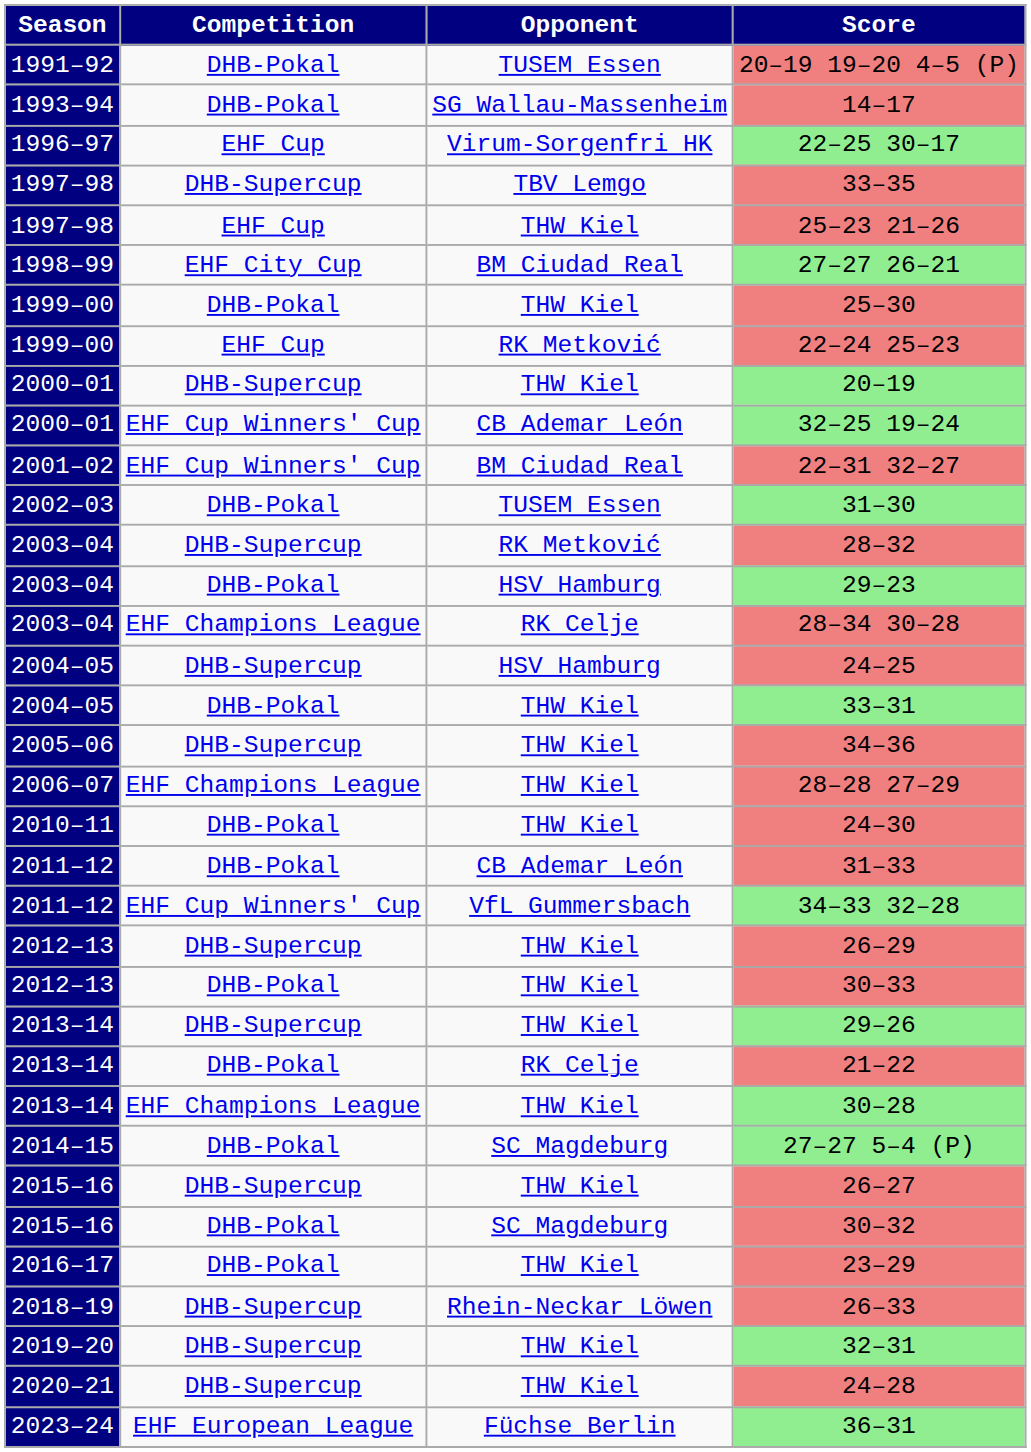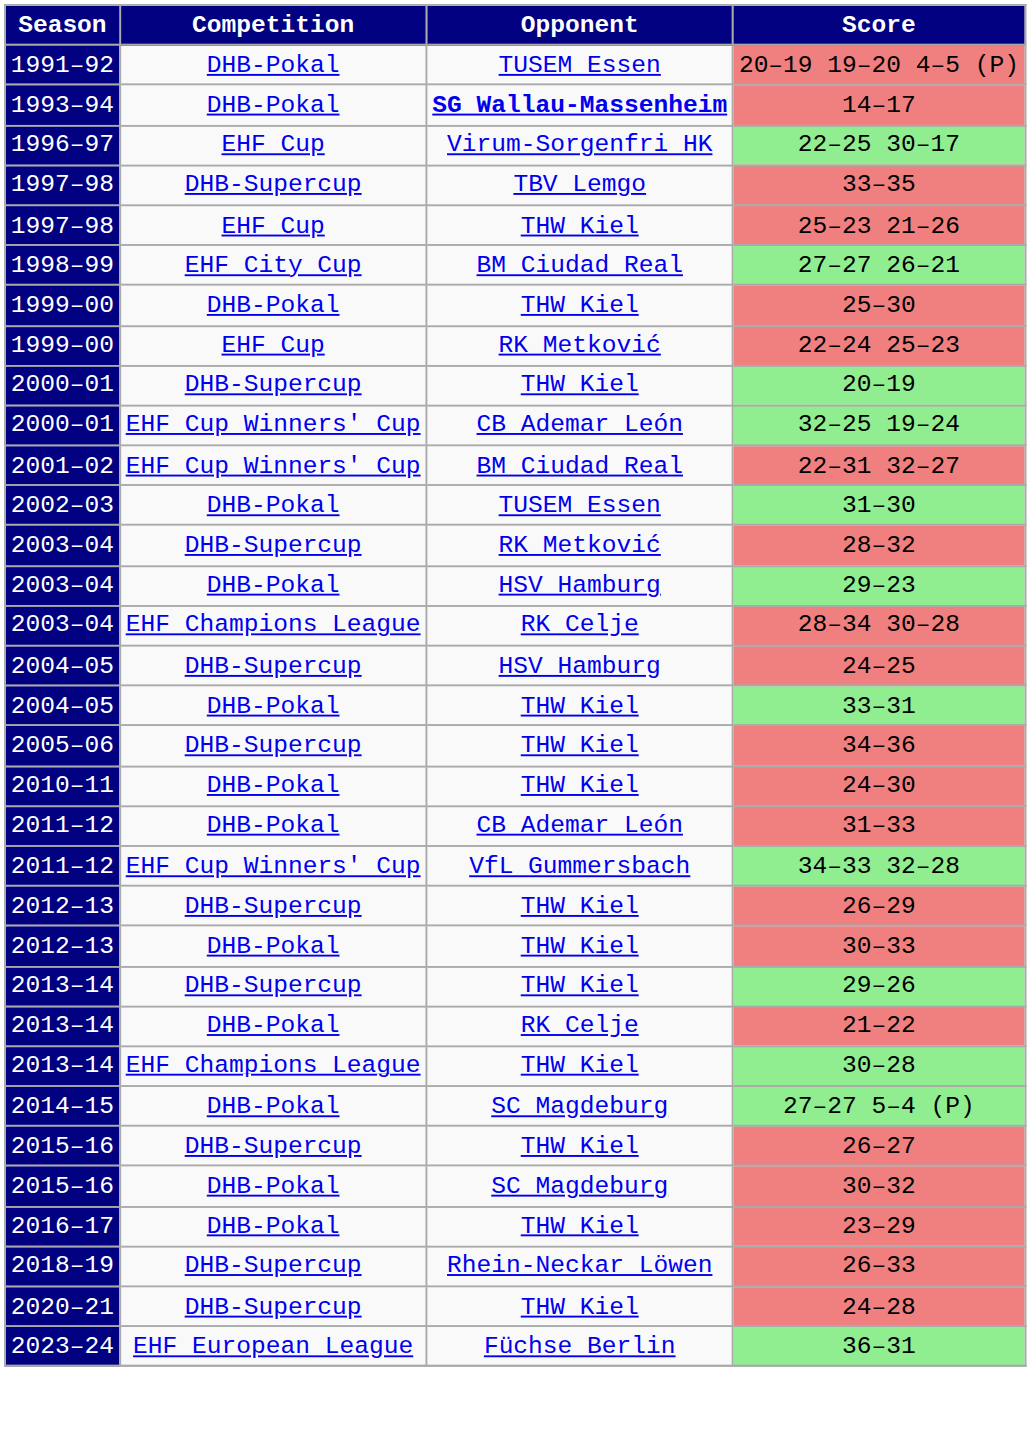(580, 105) normal -> (580, 105) bold
- row: (879, 786)
- row: (879, 1346)
